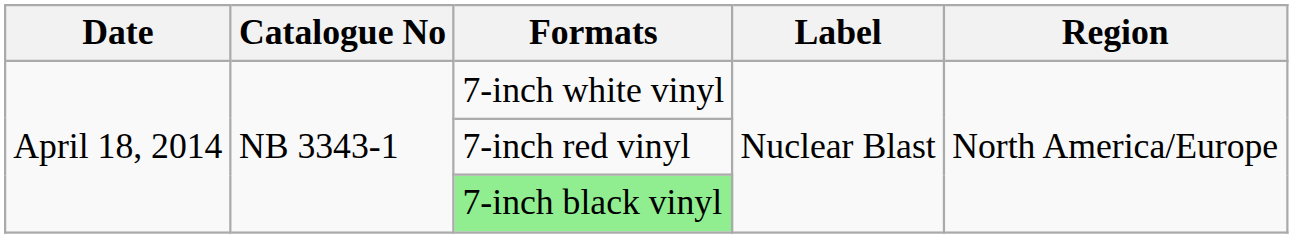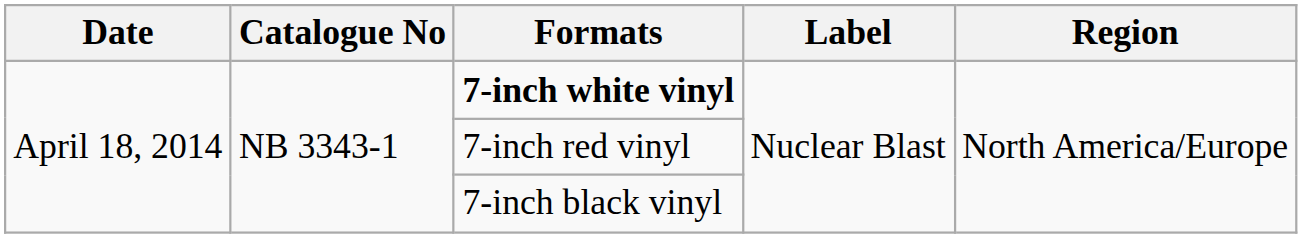(593, 89) normal -> (598, 89) bold
(592, 202) lightgreen background -> (592, 202) no background
